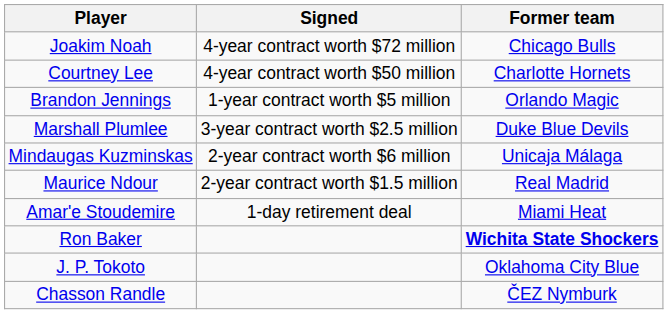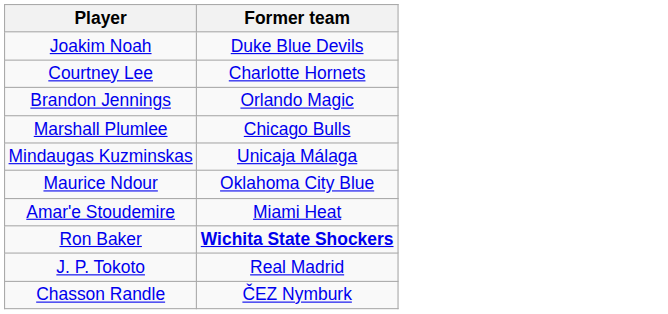- column: (329, 18)
(562, 45) Chicago Bulls -> (297, 45) Duke Blue Devils
(562, 128) Duke Blue Devils -> (297, 128) Chicago Bulls
(562, 184) Real Madrid -> (297, 184) Oklahoma City Blue
(562, 267) Oklahoma City Blue -> (297, 267) Real Madrid
